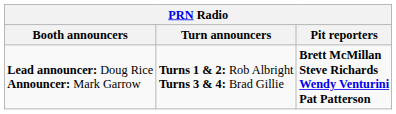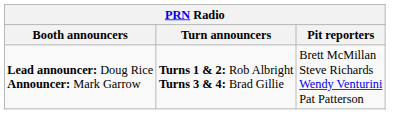(344, 77) bold -> (341, 77) normal
